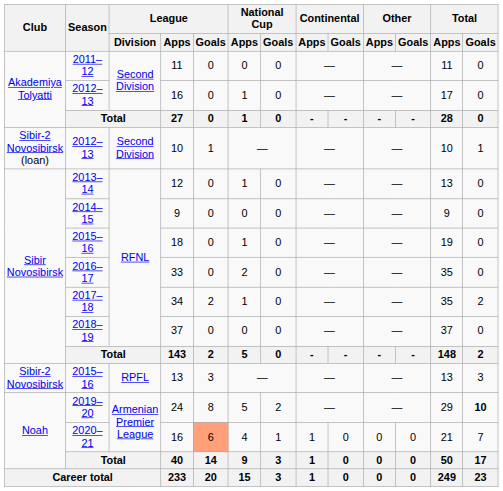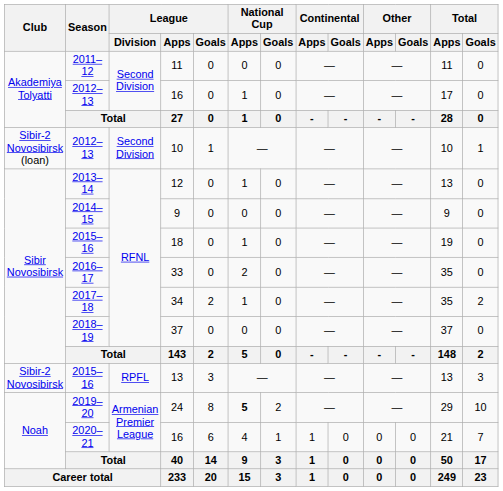(244, 407) normal -> (244, 407) bold
(481, 407) bold -> (481, 407) normal
(211, 437) lightsalmon background -> (211, 437) no background
